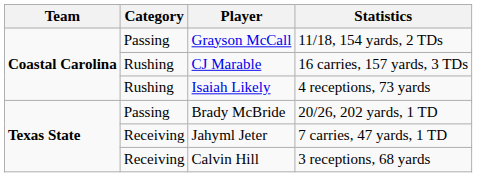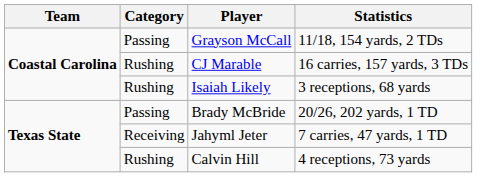(364, 88) 4 receptions, 73 yards -> (364, 88) 3 receptions, 68 yards
(154, 159) Receiving -> (149, 159) Rushing
(364, 159) 3 receptions, 68 yards -> (364, 159) 4 receptions, 73 yards
